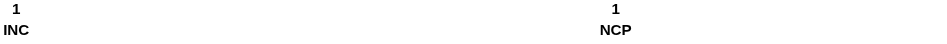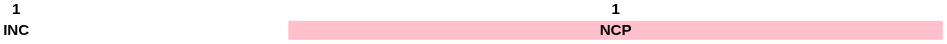(616, 30) no background -> (616, 30) pink background
